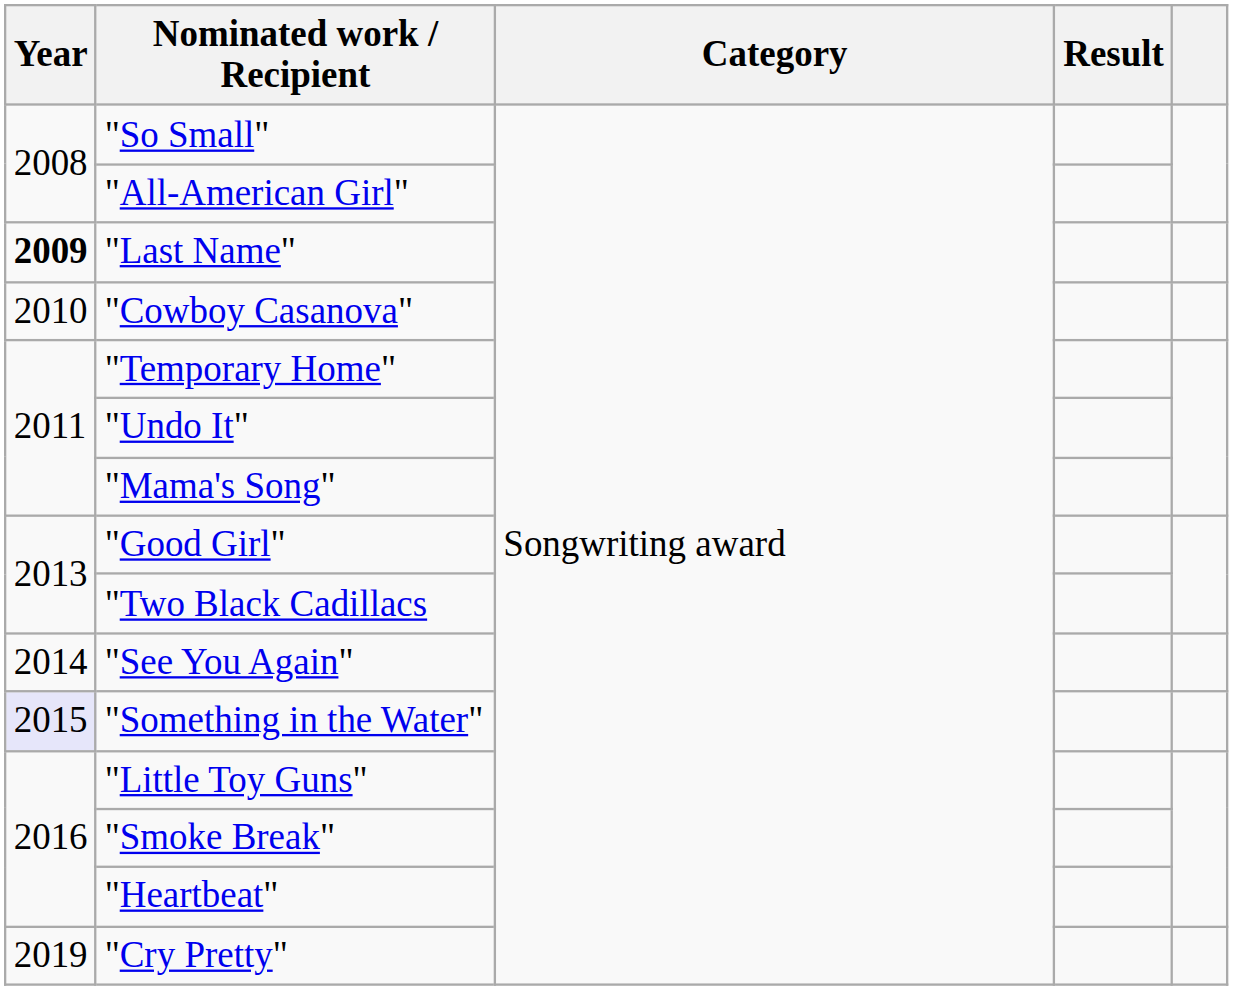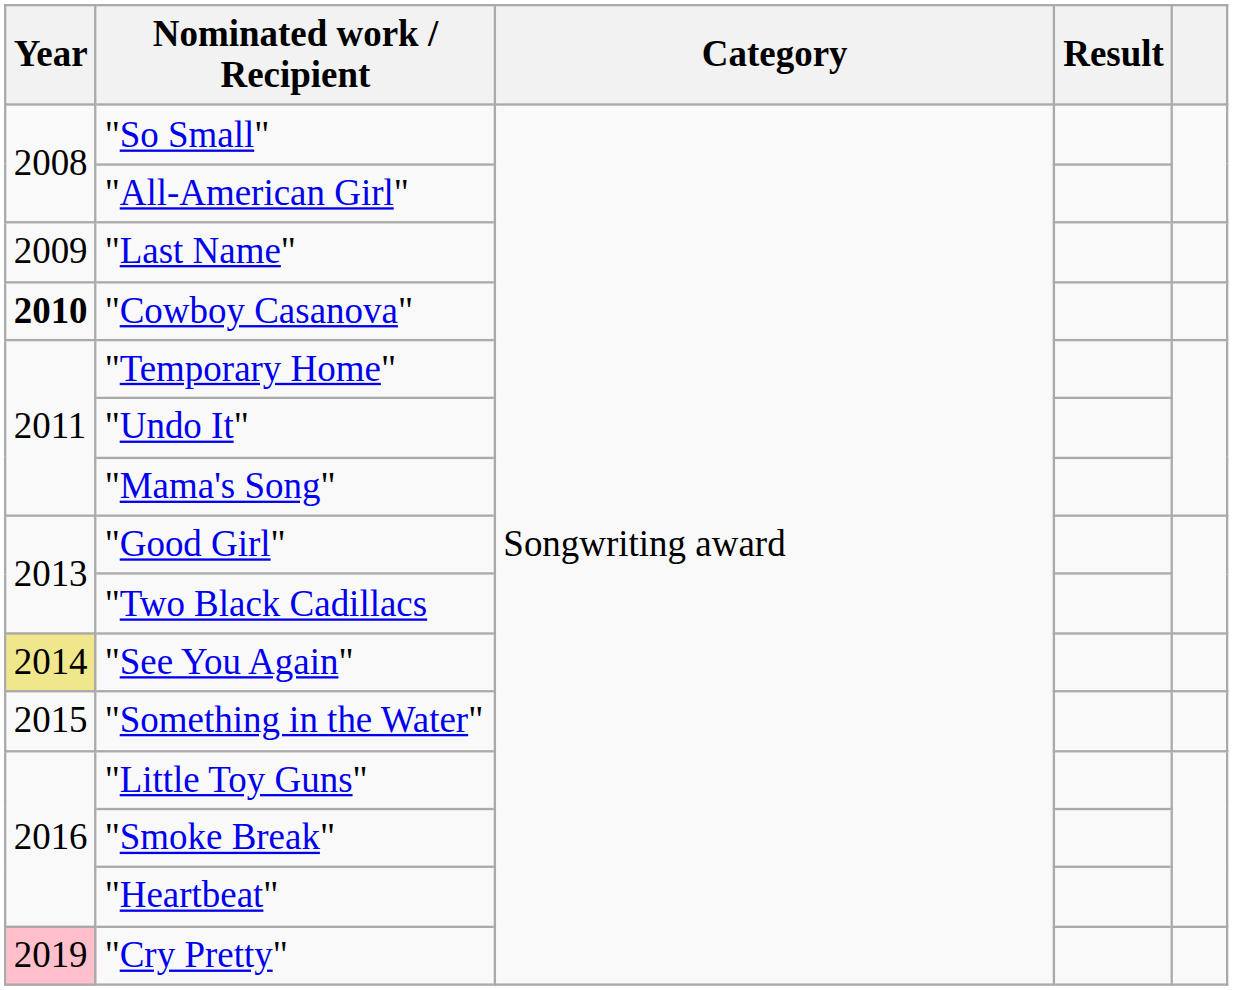(51, 251) bold -> (51, 251) normal
(51, 309) normal -> (51, 309) bold
(51, 661) no background -> (51, 661) khaki background
(51, 720) lavender background -> (51, 720) no background
(51, 954) no background -> (51, 954) pink background
